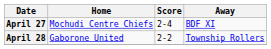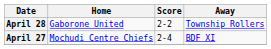rows swapped: (26, 24) <-> (26, 38)
